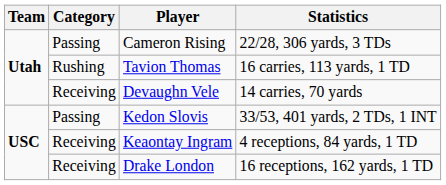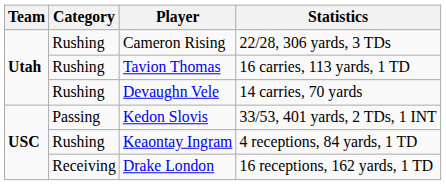(76, 42) Passing -> (78, 42) Rushing
(84, 92) Receiving -> (78, 92) Rushing
(84, 141) Receiving -> (78, 141) Rushing
